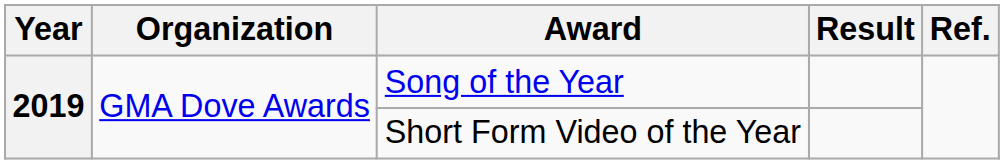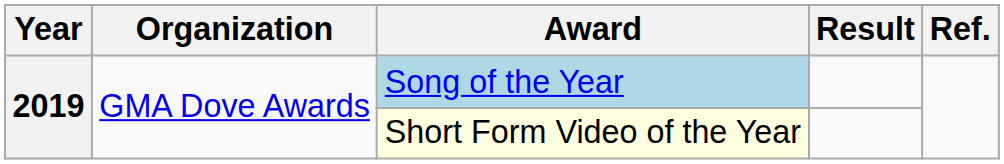(504, 81) no background -> (504, 81) lightblue background
(593, 132) no background -> (593, 132) lightyellow background
